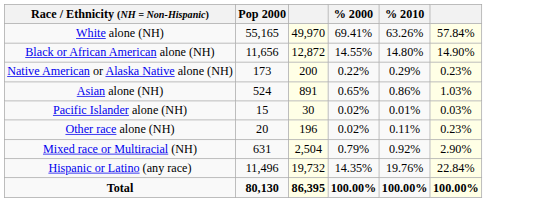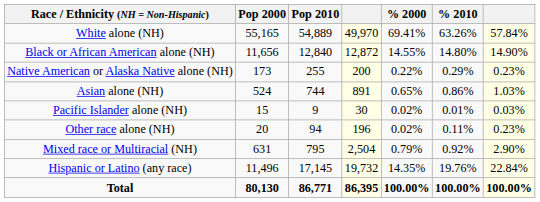+ column: (315, 14)
